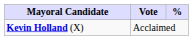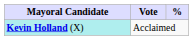(45, 27) no background -> (45, 27) paleturquoise background
